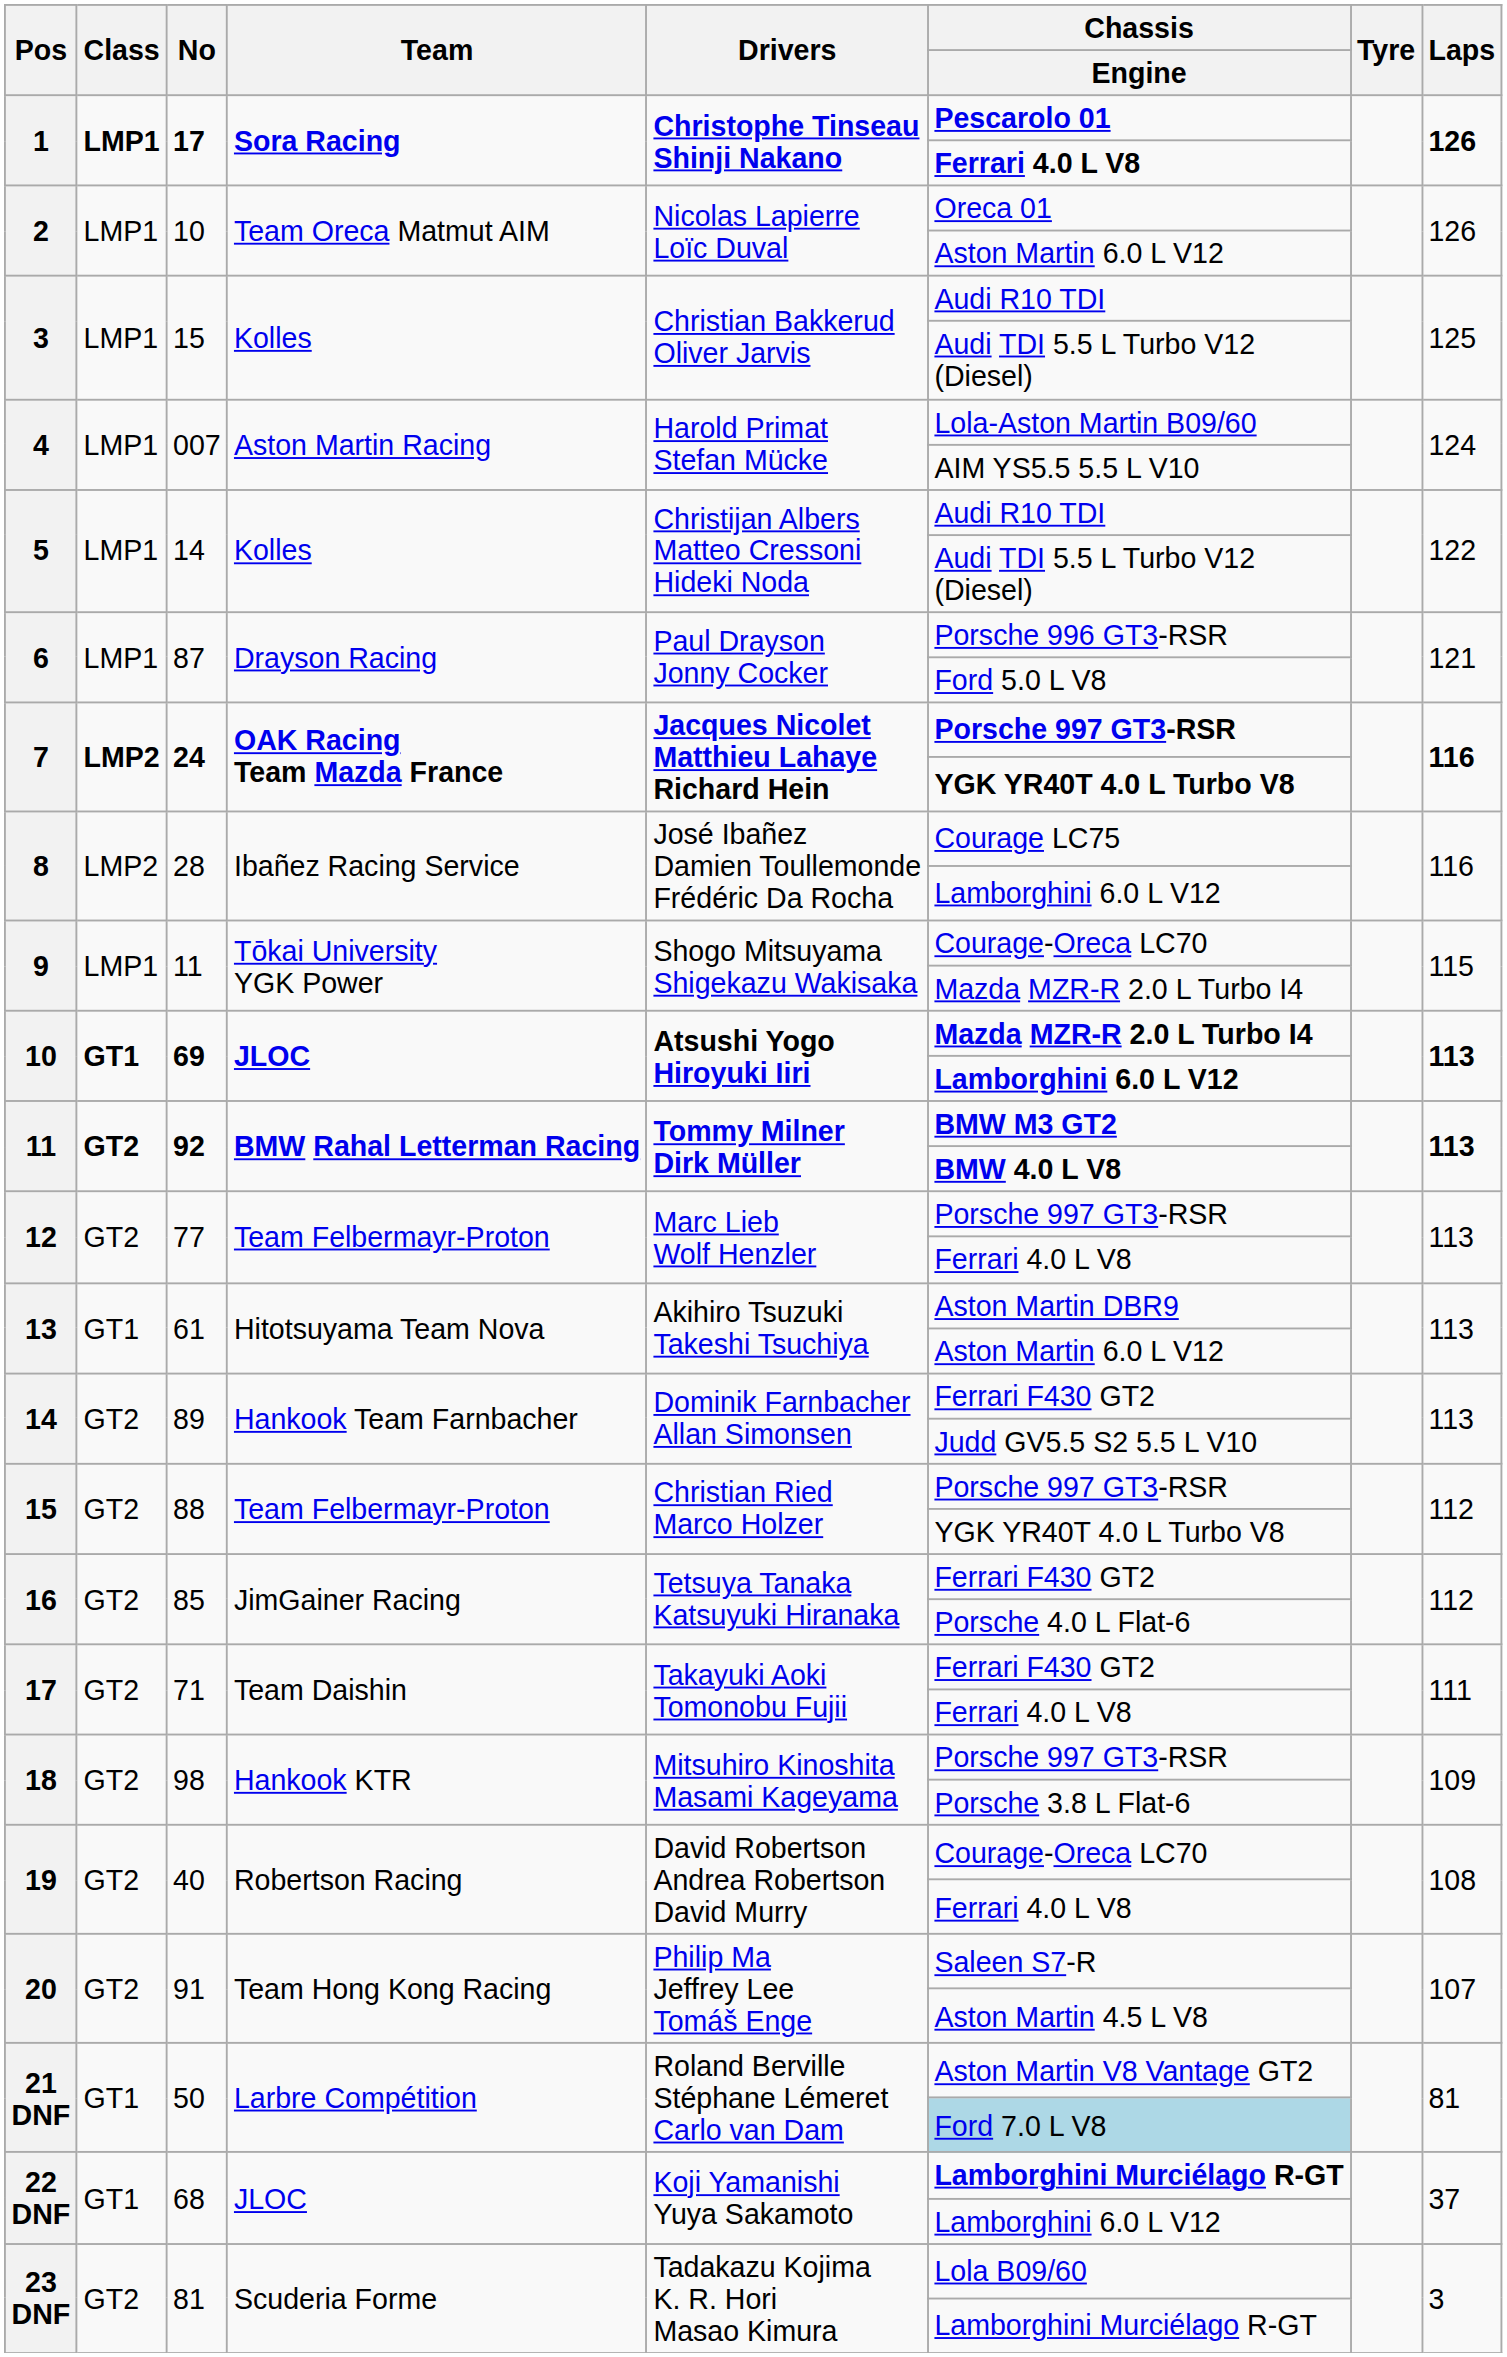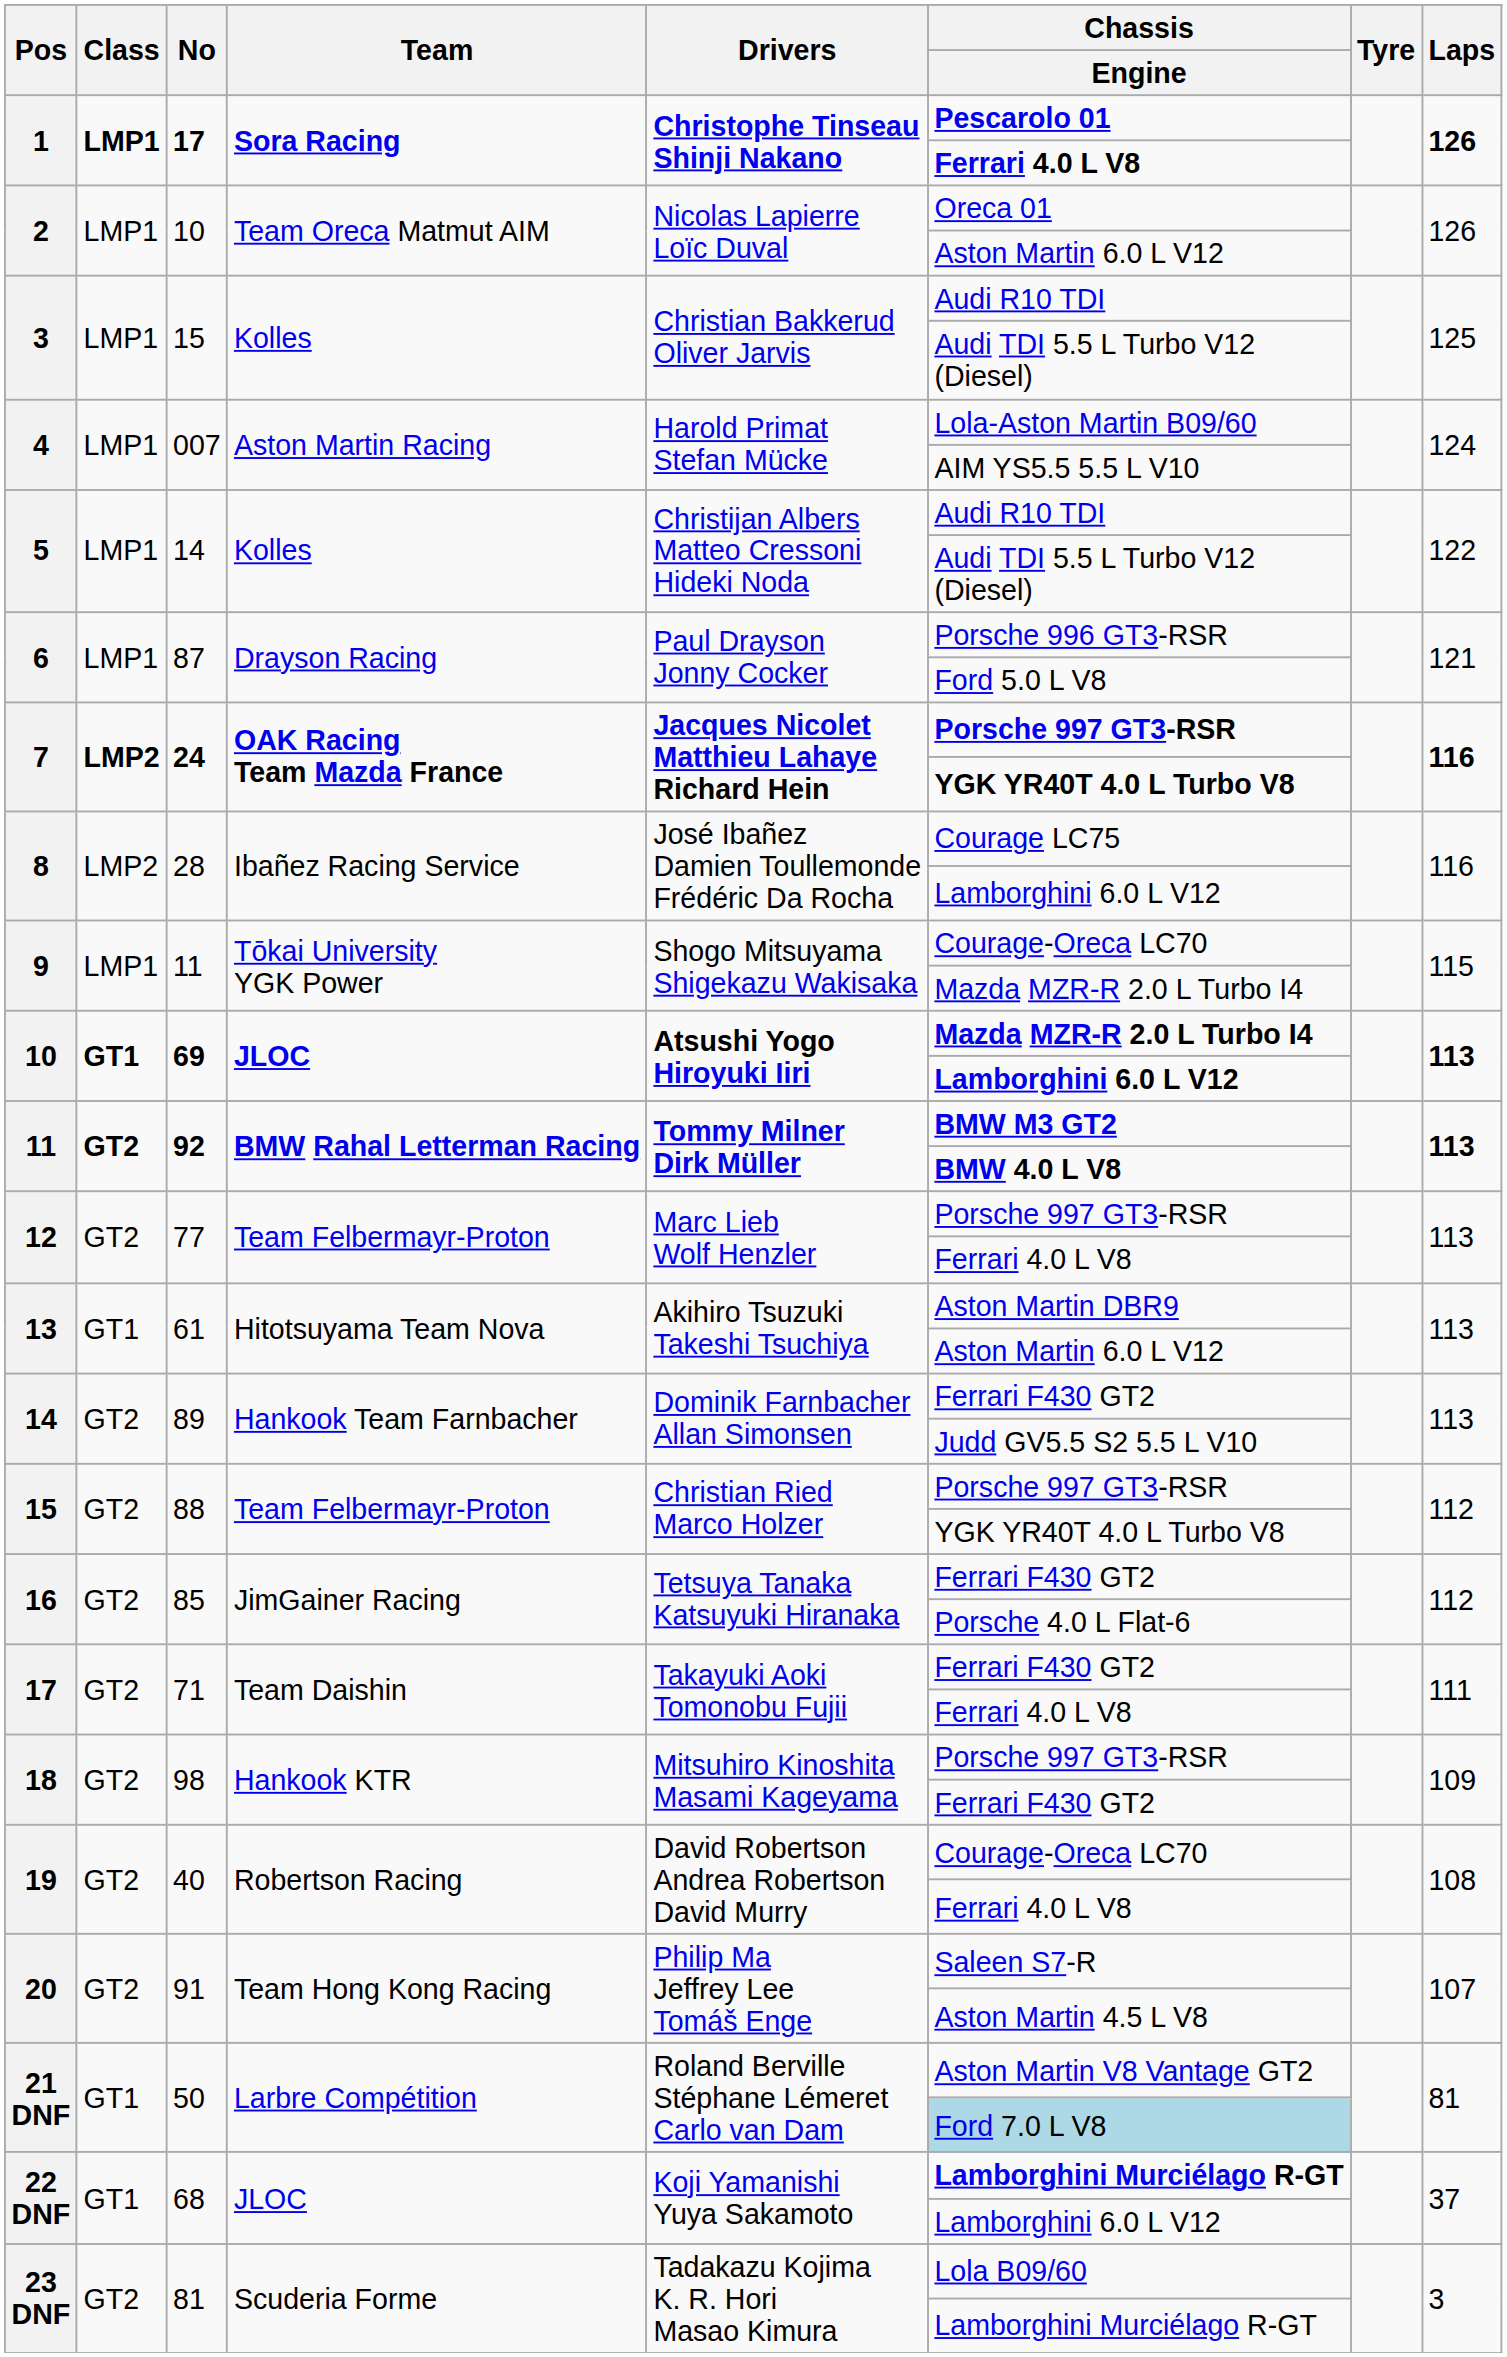(1062, 1803) Porsche 3.8 L Flat-6 -> (1045, 1803) Ferrari F430 GT2
